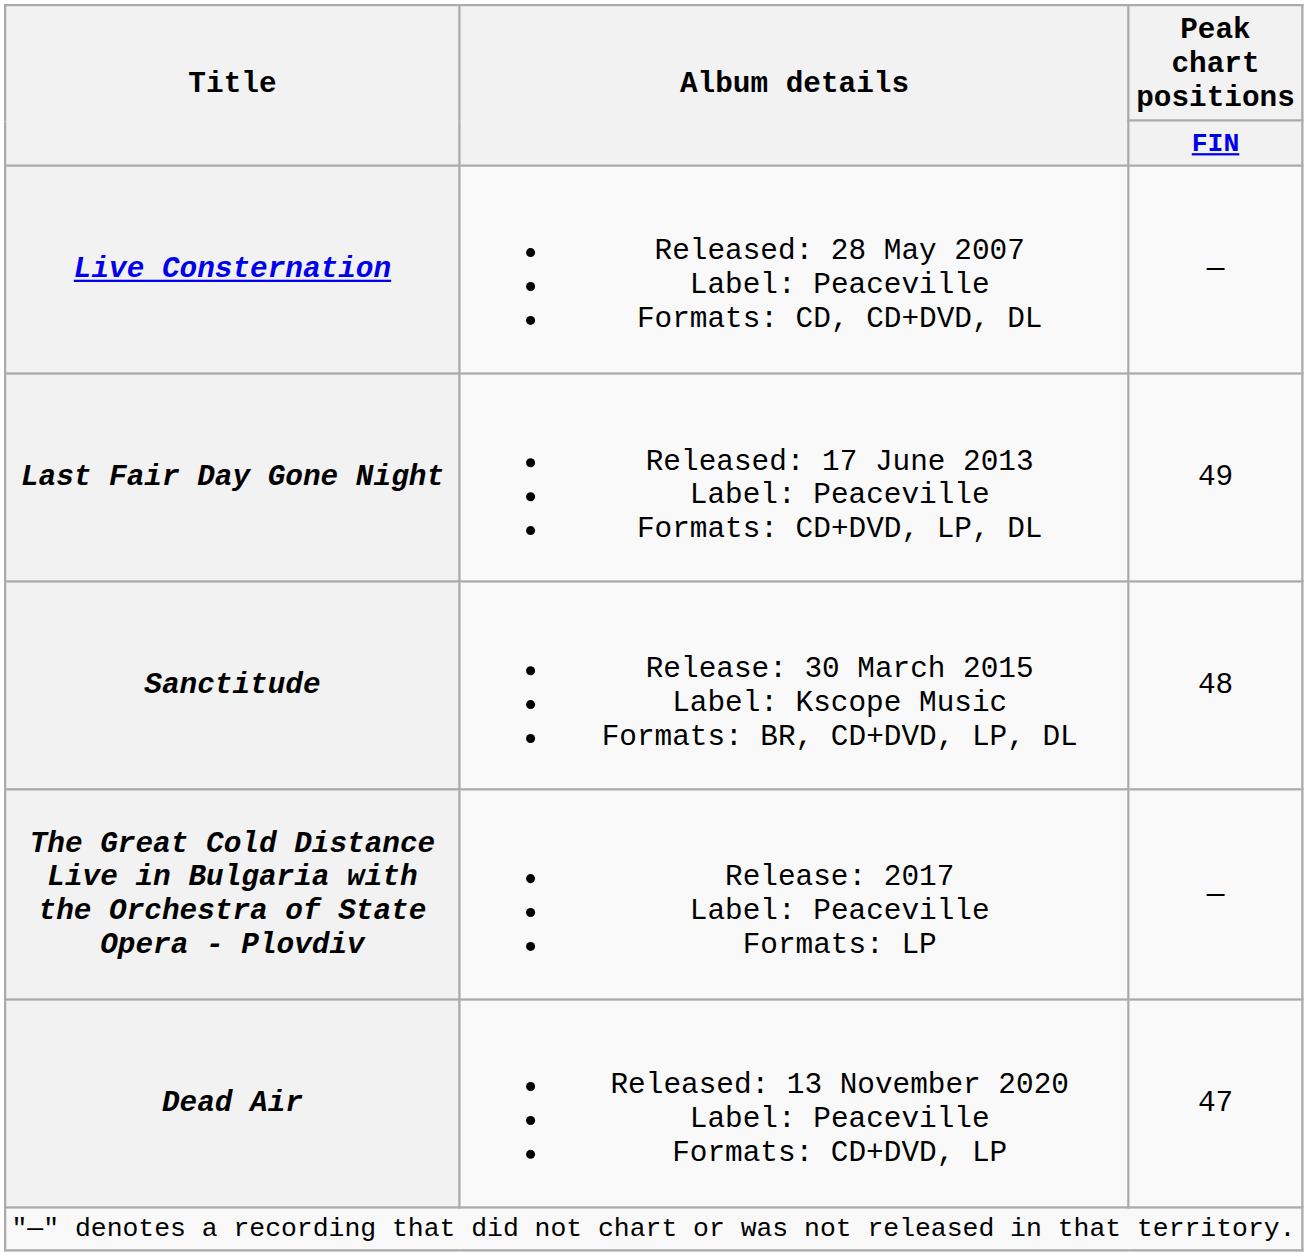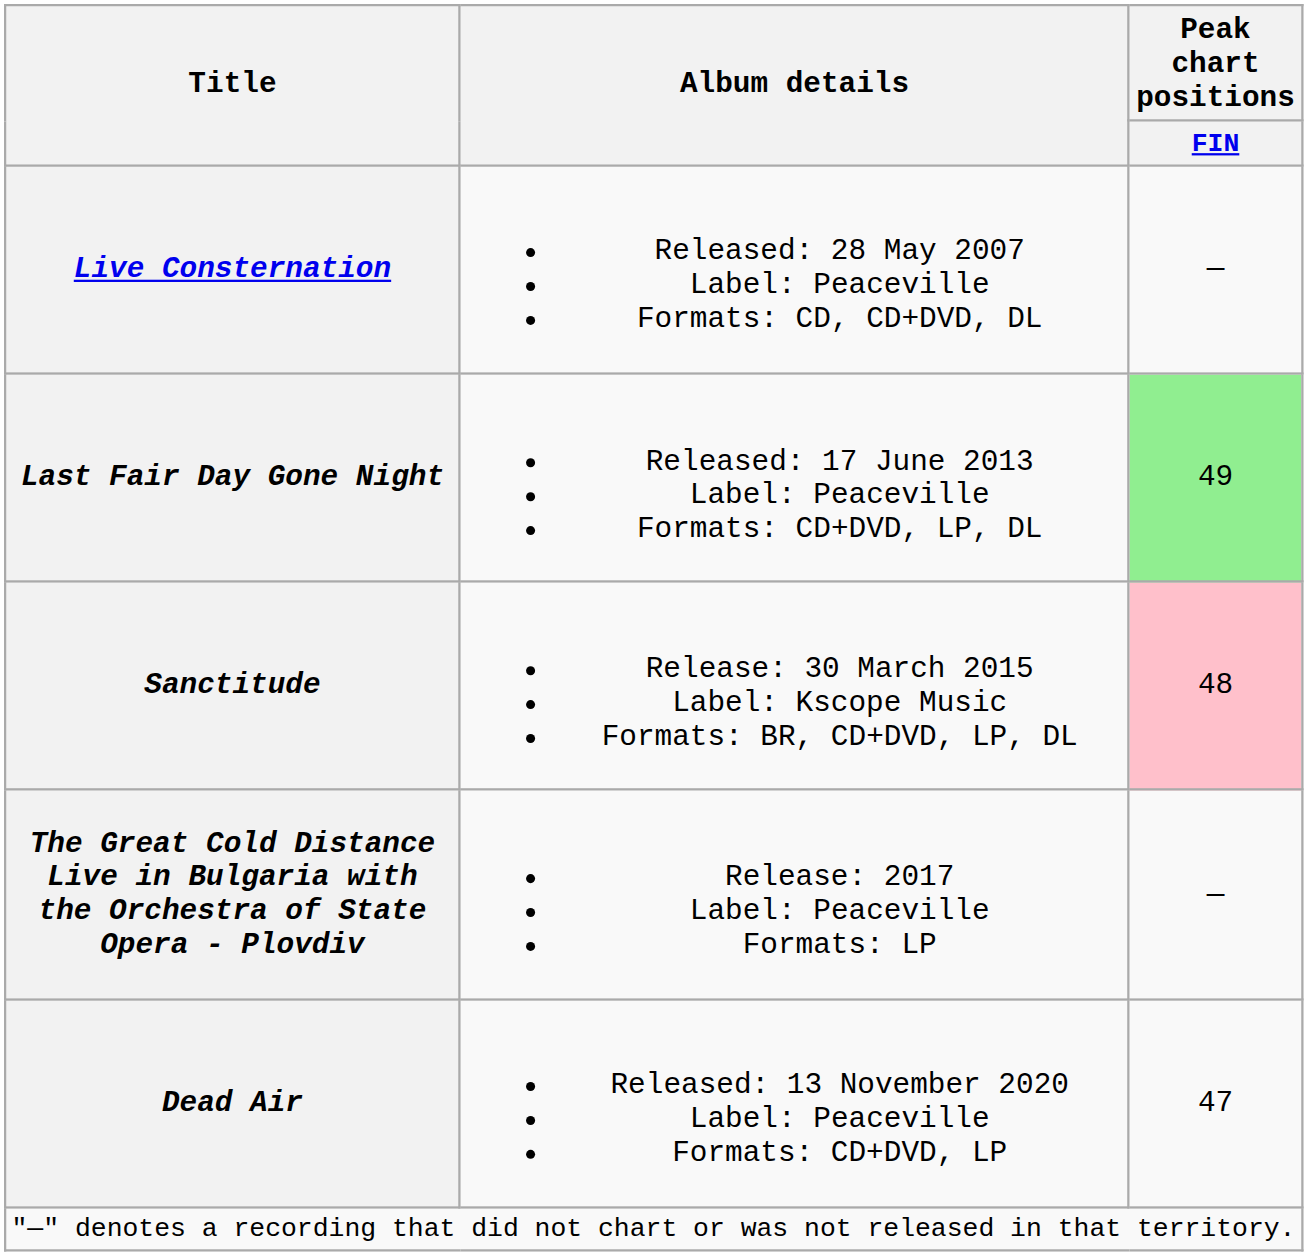(1216, 478) no background -> (1216, 478) lightgreen background
(1216, 686) no background -> (1216, 686) pink background
